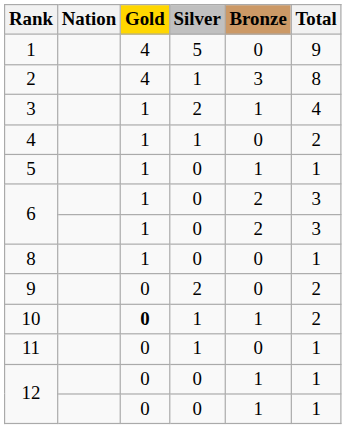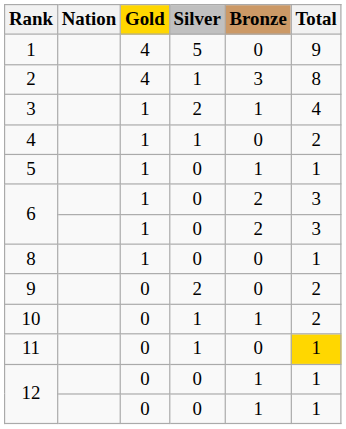(145, 318) bold -> (145, 318) normal
(316, 348) no background -> (316, 348) gold background
